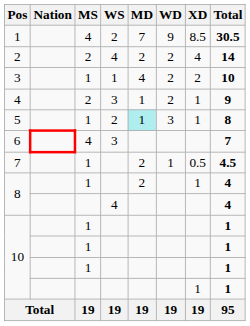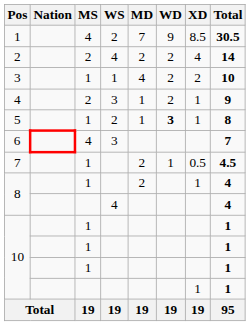(142, 120) paleturquoise background -> (142, 120) no background
(171, 120) normal -> (171, 120) bold
